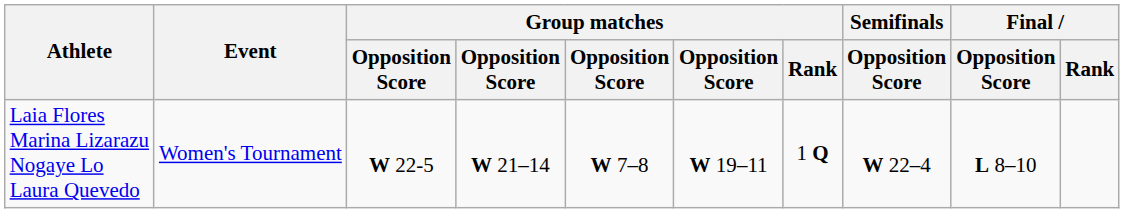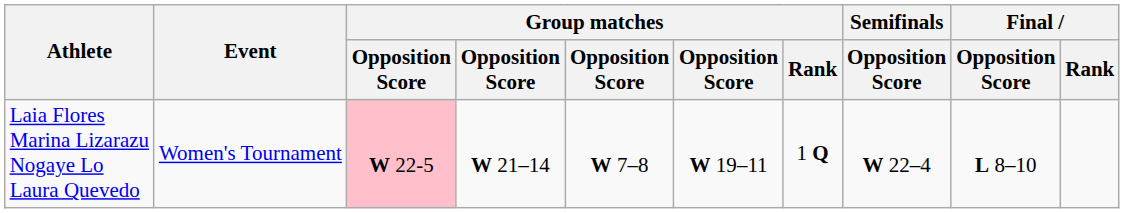(401, 166) no background -> (401, 166) pink background
